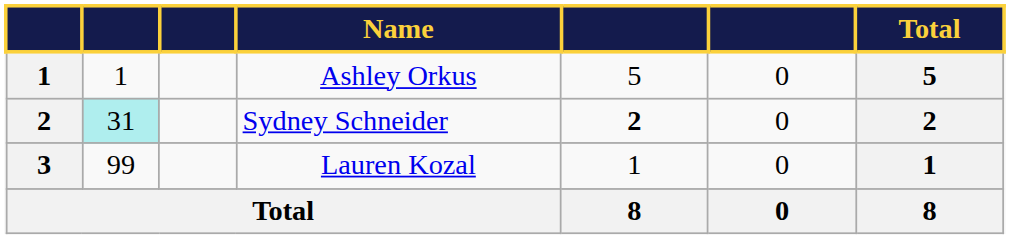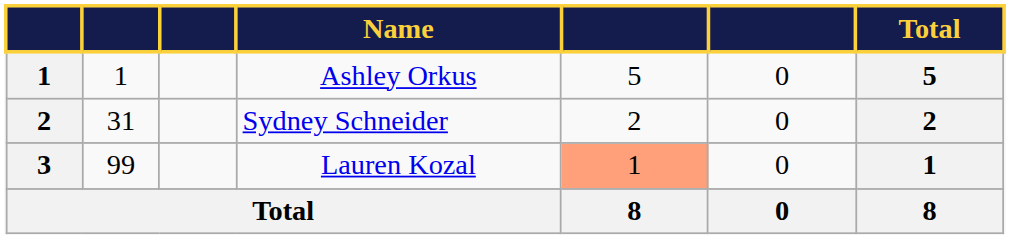(121, 120) paleturquoise background -> (121, 120) no background
(634, 120) bold -> (634, 120) normal
(634, 165) no background -> (634, 165) lightsalmon background
